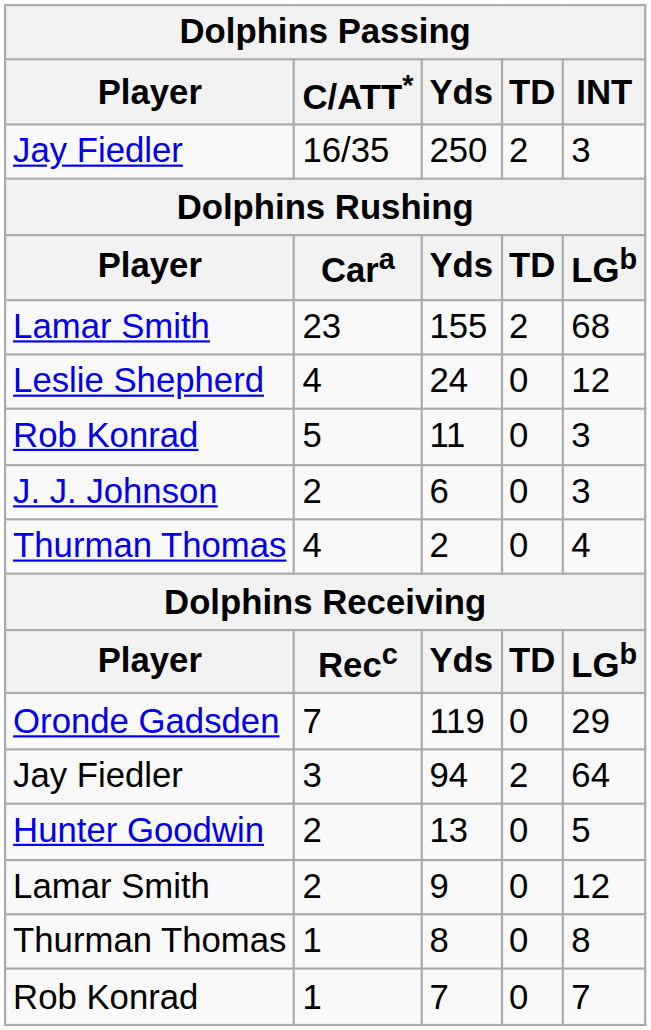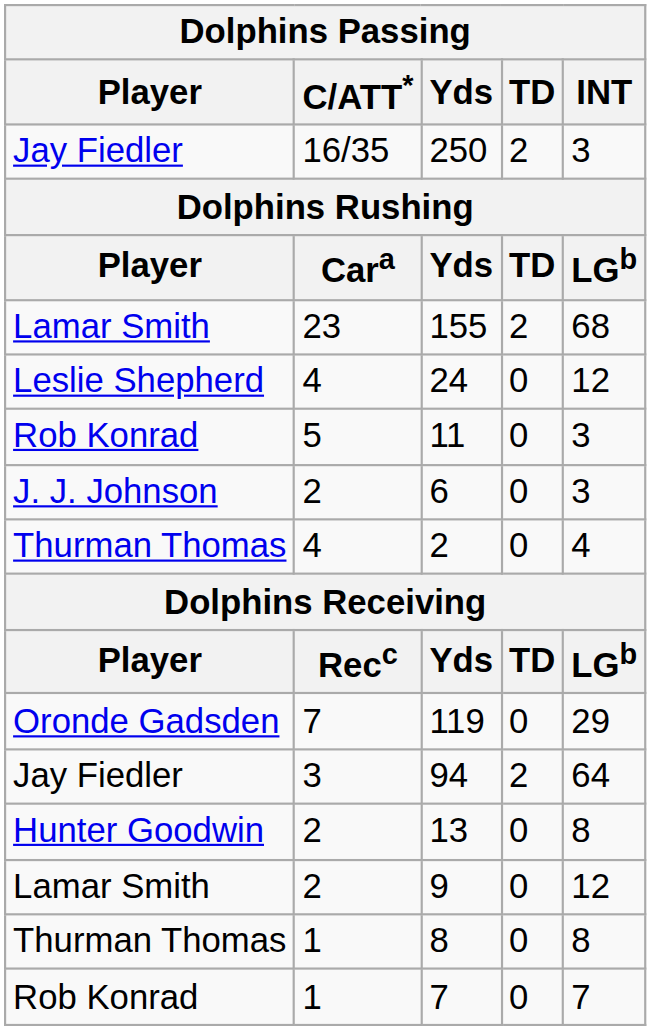(581, 831) 5 -> (581, 831) 8
